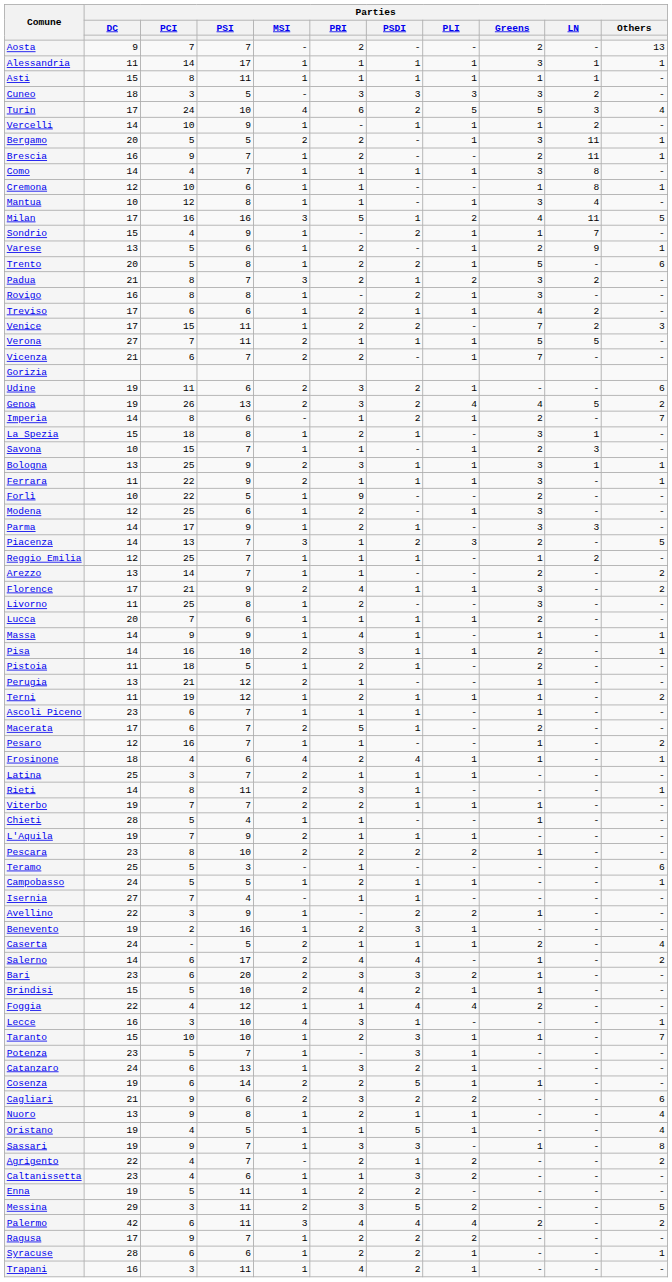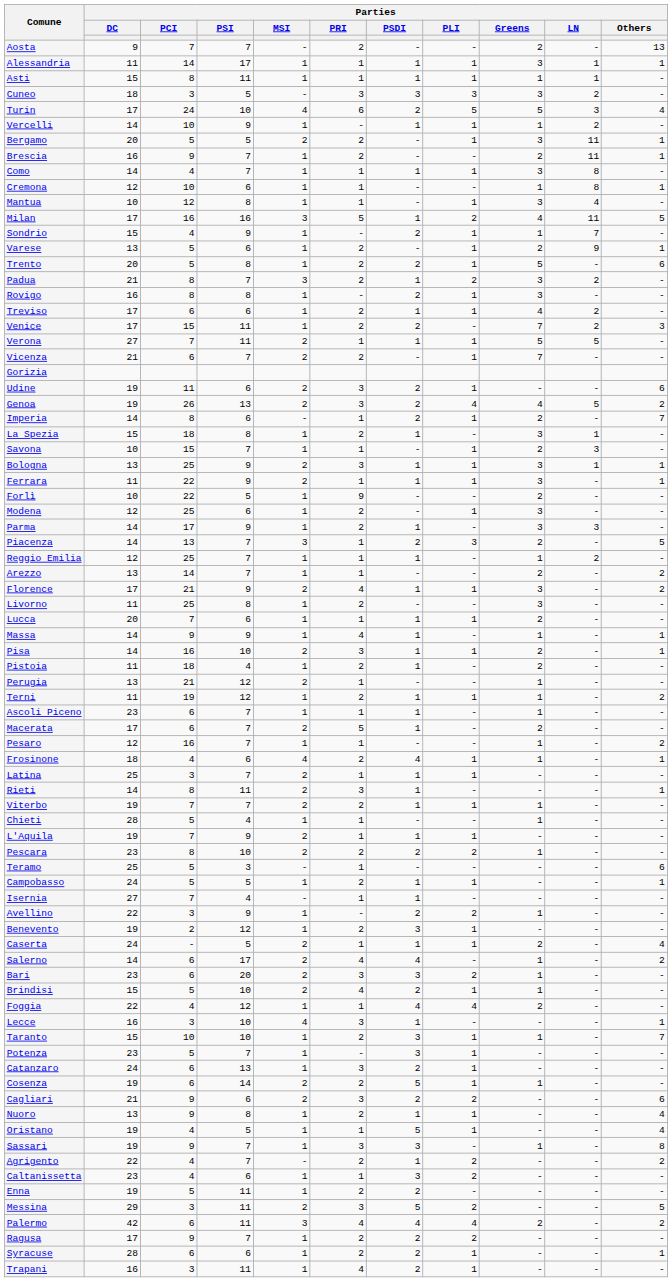(248, 666) 5 -> (248, 666) 4
(245, 928) 16 -> (245, 928) 12
